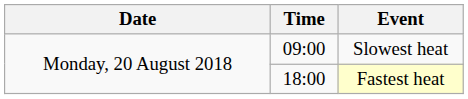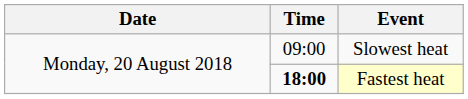(304, 78) normal -> (304, 78) bold
